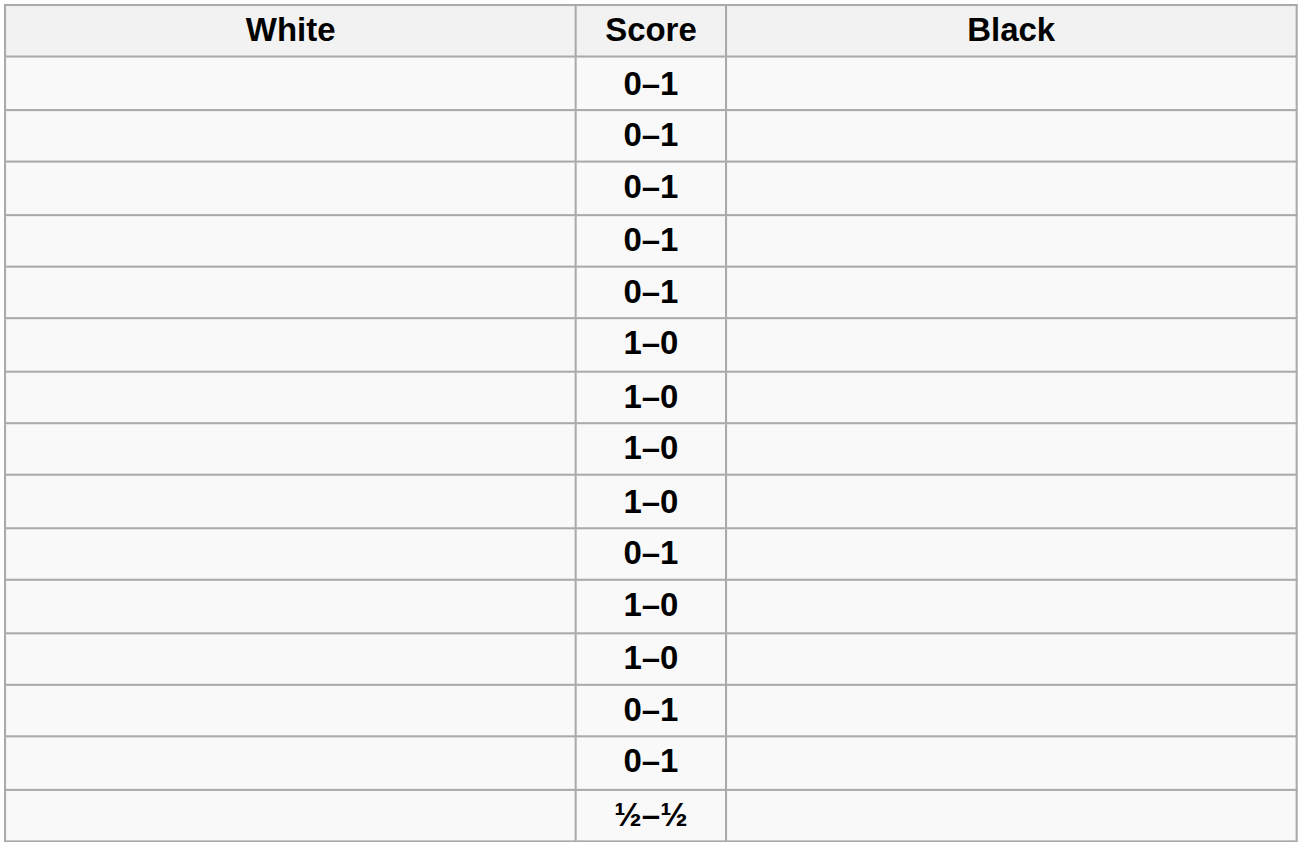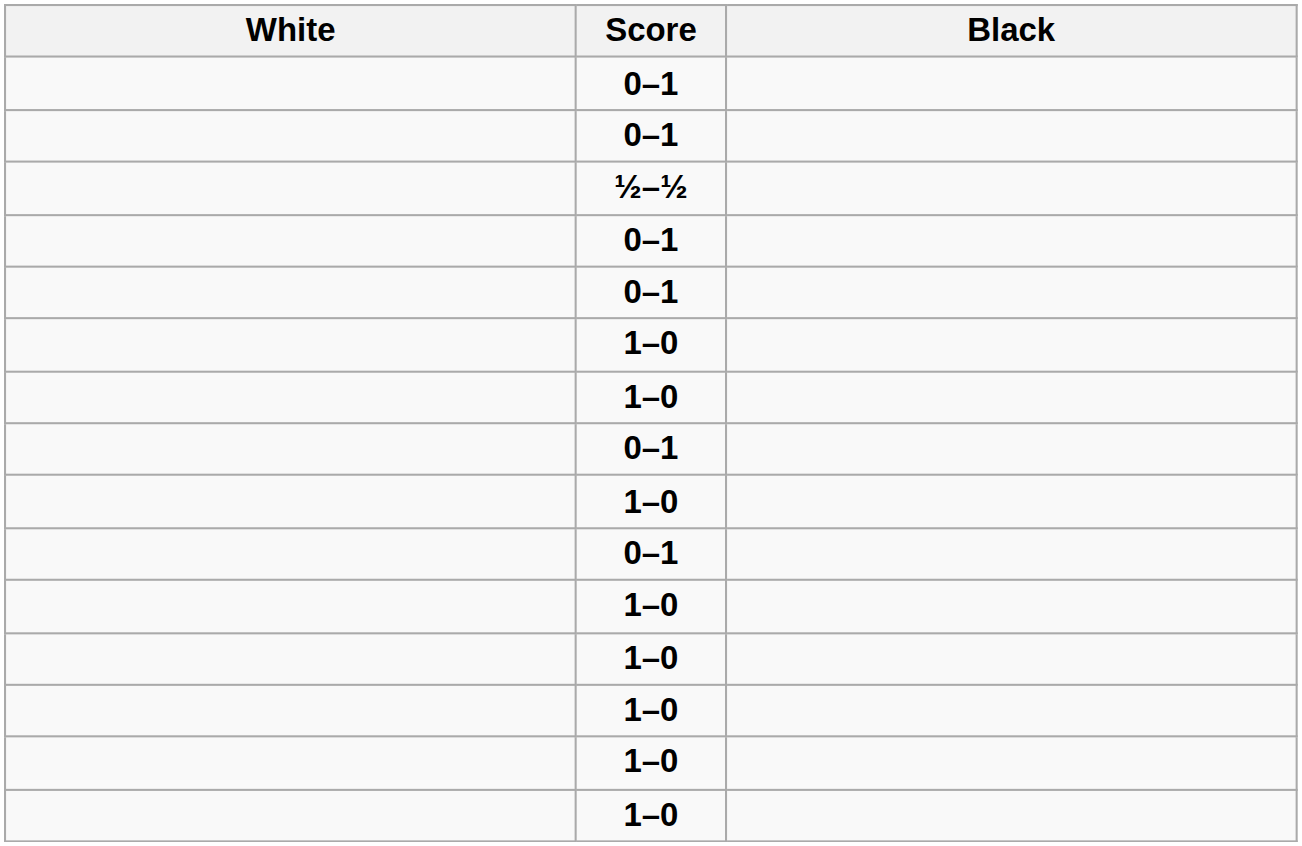(651, 187) 0–1 -> (651, 187) ½–½
(651, 448) 1–0 -> (651, 448) 0–1
(651, 710) 0–1 -> (651, 710) 1–0
(651, 762) 0–1 -> (651, 762) 1–0
(651, 814) ½–½ -> (651, 814) 1–0
